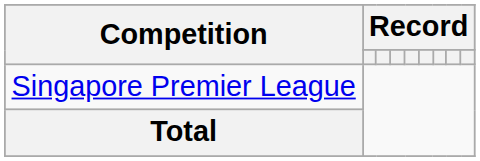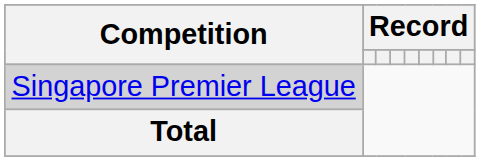(184, 86) no background -> (184, 86) lightgrey background
